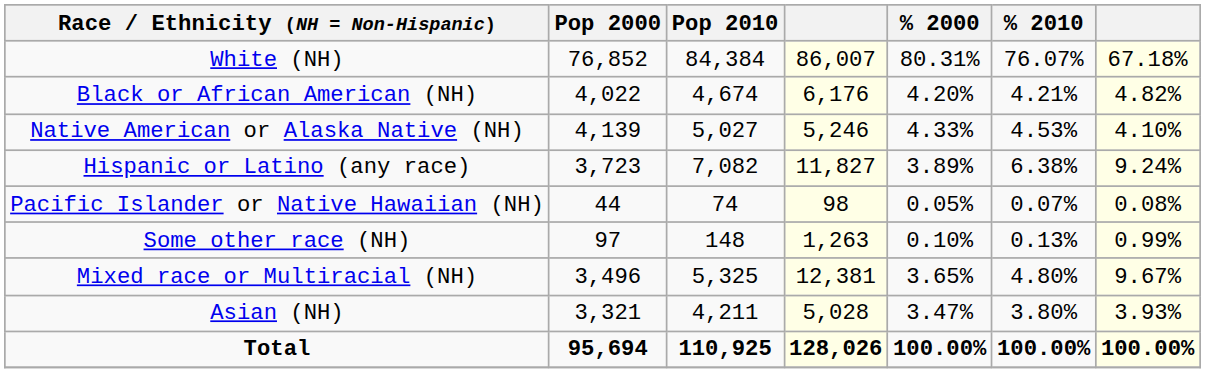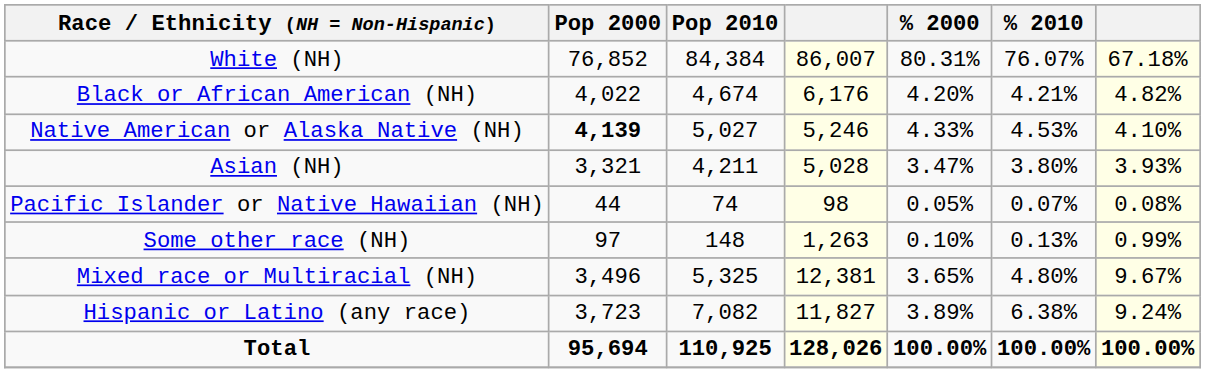(608, 132) normal -> (608, 132) bold
rows swapped: (277, 313) <-> (277, 168)
